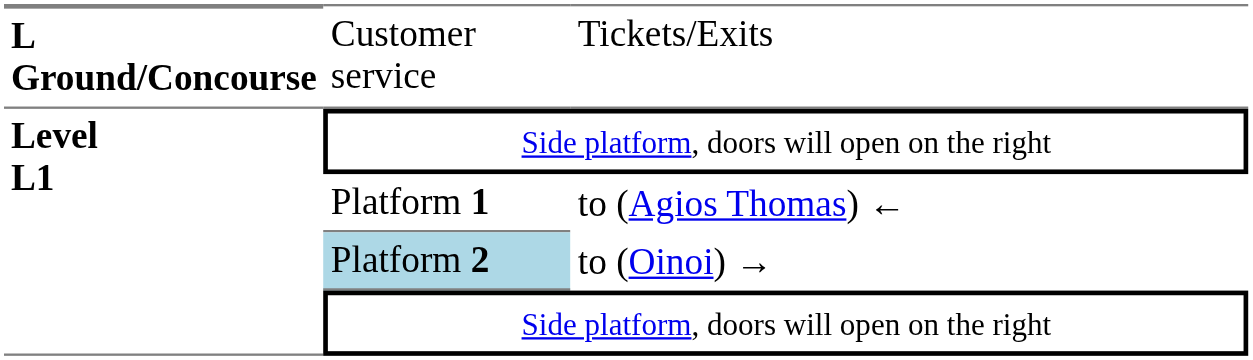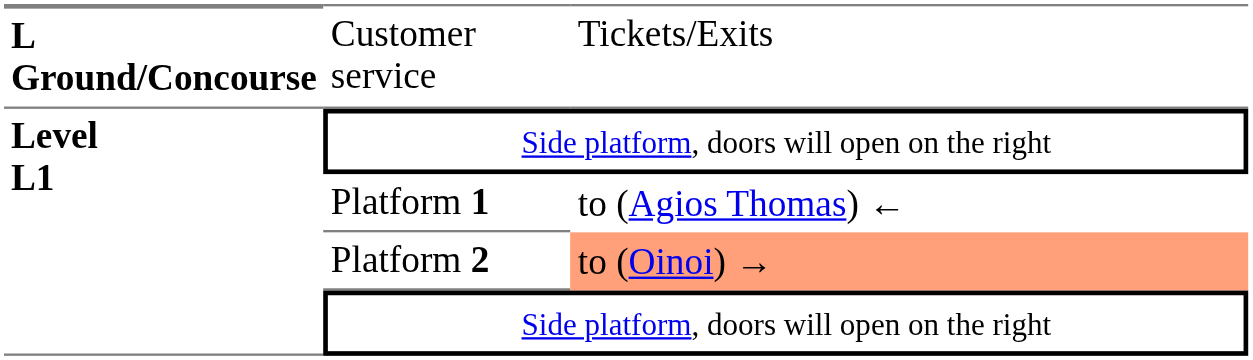(410, 259) lightblue background -> (410, 259) no background
(675, 260) no background -> (675, 260) lightsalmon background
